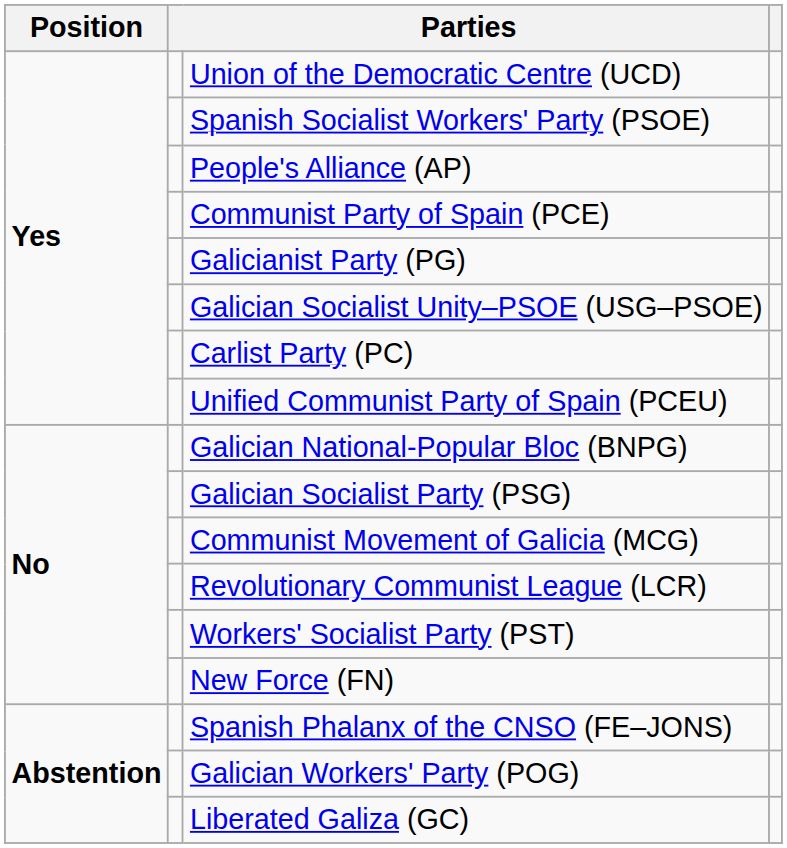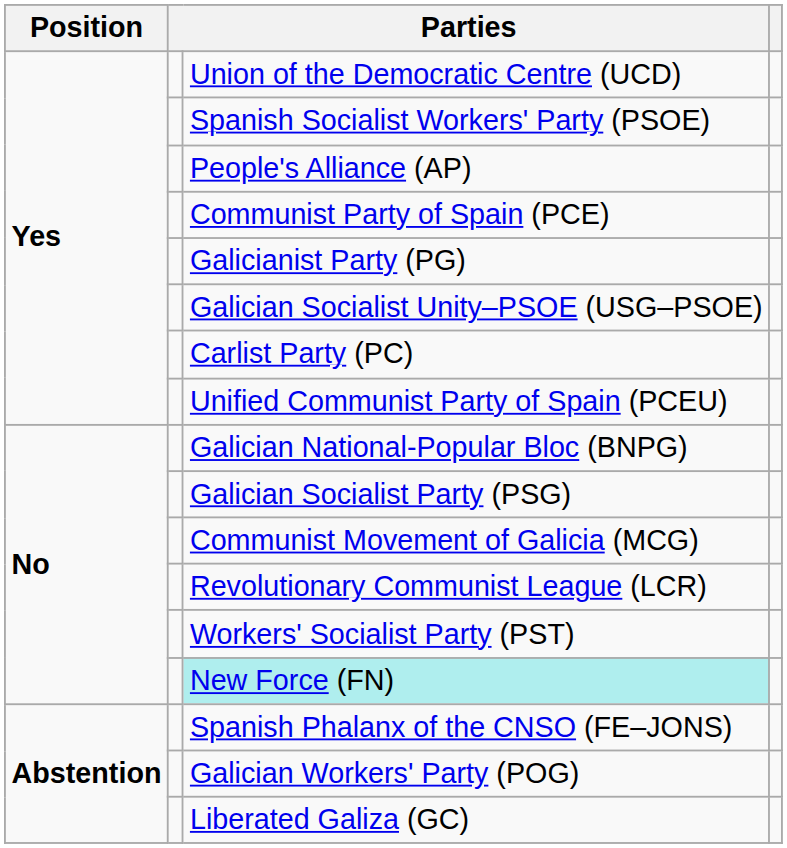(292, 679) no background -> (292, 679) paleturquoise background
